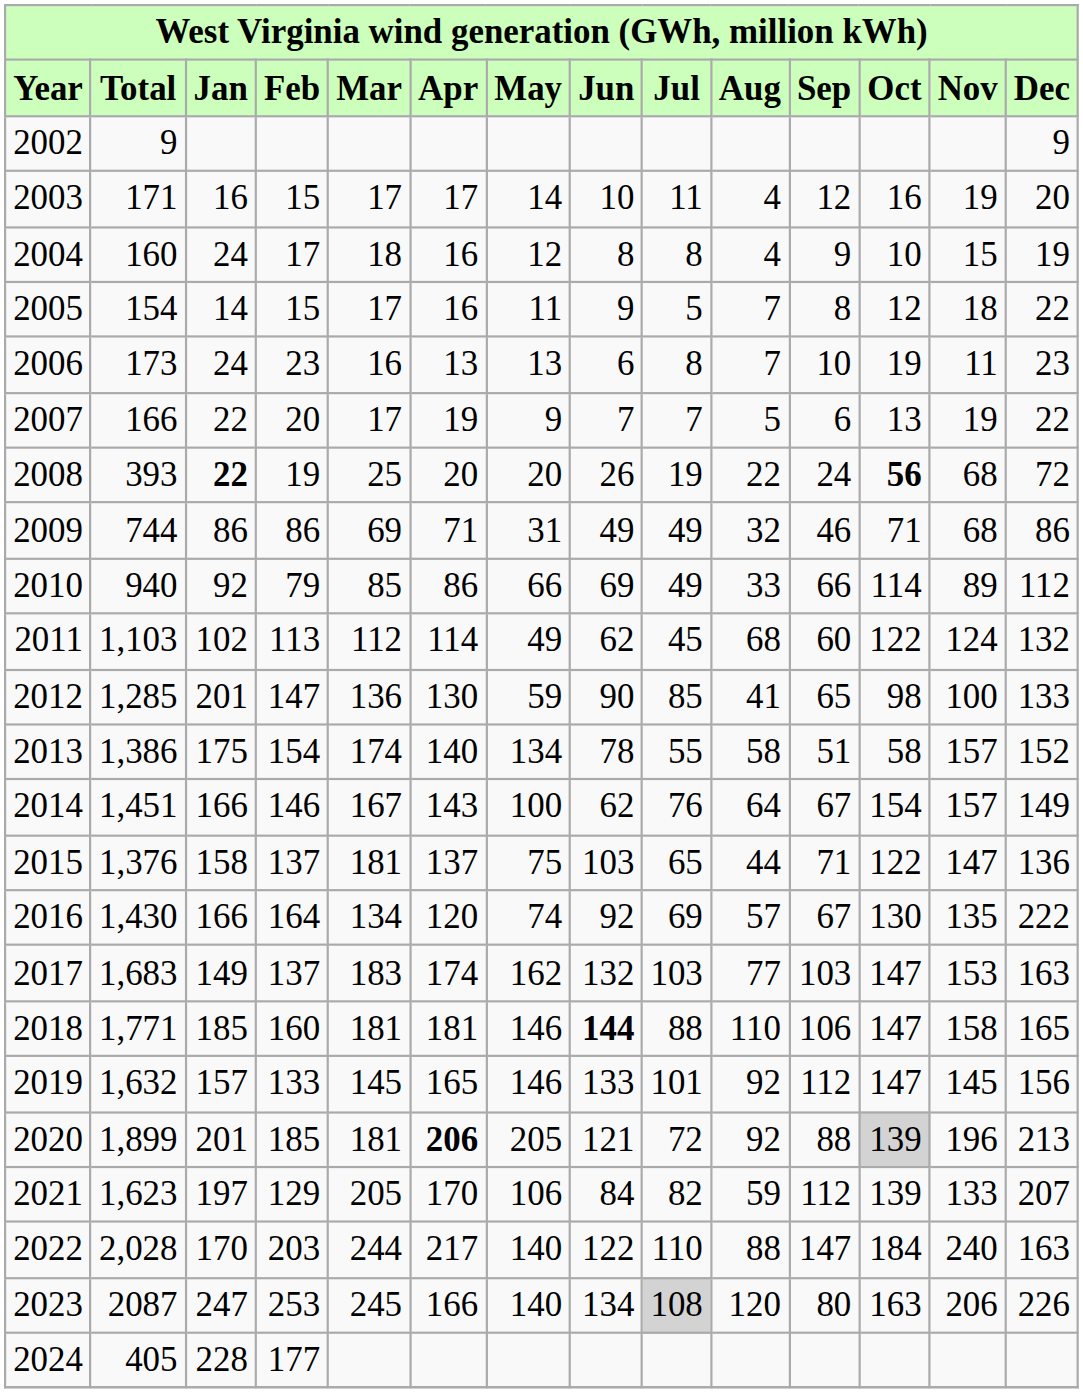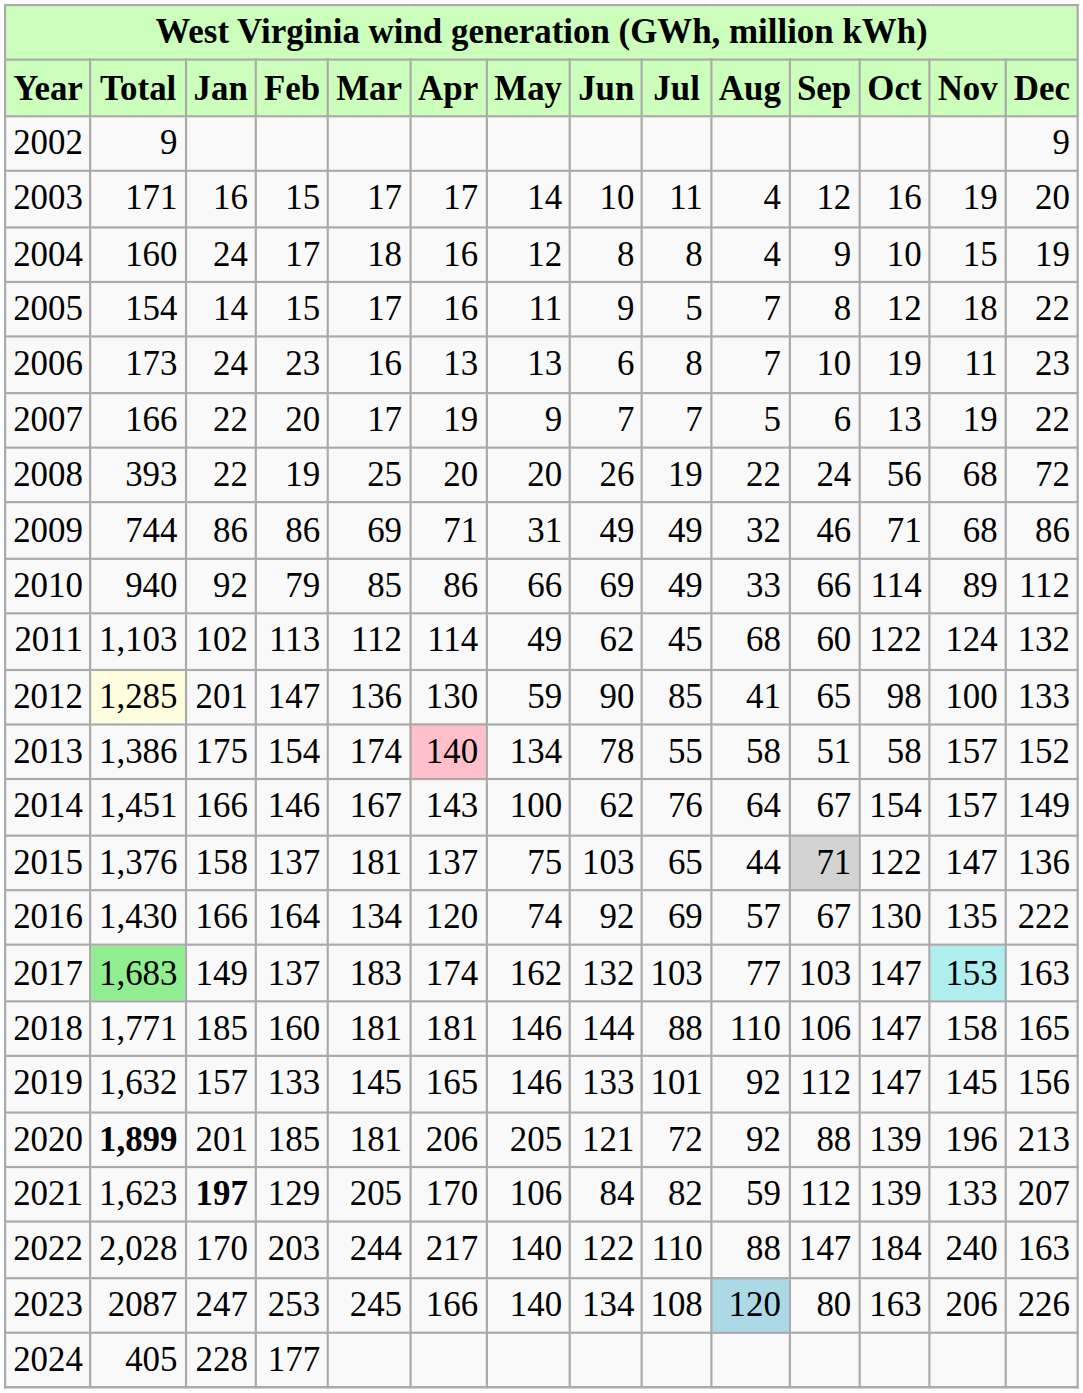(230, 474) bold -> (230, 474) normal
(904, 474) bold -> (904, 474) normal
(138, 695) no background -> (138, 695) lightyellow background
(452, 751) no background -> (452, 751) pink background
(834, 861) no background -> (834, 861) lightgrey background
(138, 972) no background -> (138, 972) lightgreen background
(972, 972) no background -> (972, 972) paleturquoise background
(608, 1027) bold -> (608, 1027) normal
(138, 1138) normal -> (138, 1138) bold
(452, 1138) bold -> (452, 1138) normal
(895, 1138) lightgrey background -> (895, 1138) no background
(222, 1193) normal -> (222, 1193) bold
(677, 1304) lightgrey background -> (677, 1304) no background
(755, 1304) no background -> (755, 1304) lightblue background
